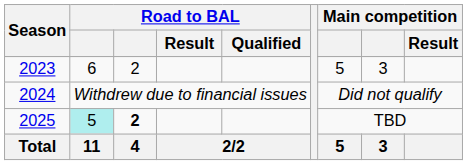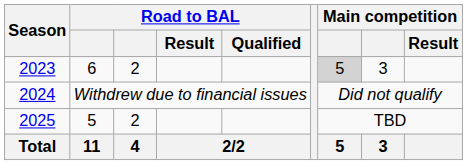(340, 69) no background -> (340, 69) lightgrey background
(92, 120) paleturquoise background -> (92, 120) no background
(135, 120) bold -> (135, 120) normal
